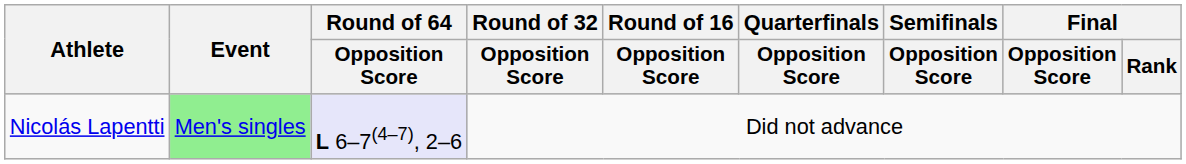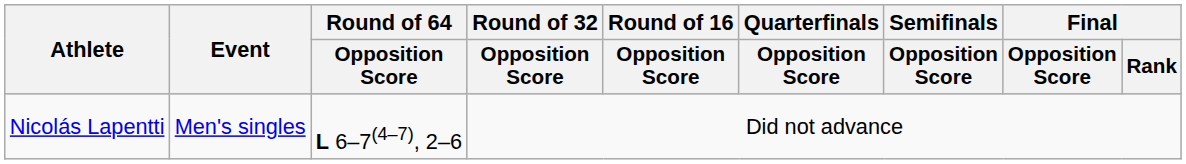(240, 127) lightgreen background -> (240, 127) no background
(389, 139) lavender background -> (389, 139) no background
